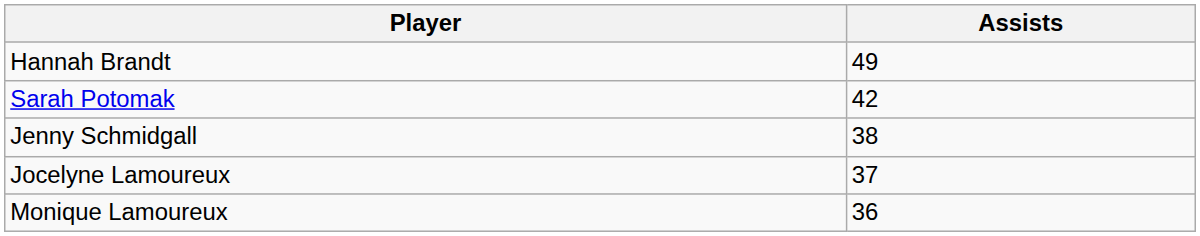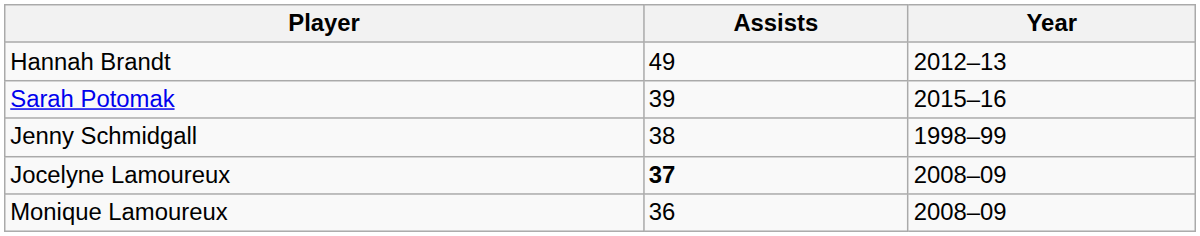+ column: (1052, 23)
(865, 99) 42 -> (662, 99) 39
(865, 174) normal -> (662, 174) bold
